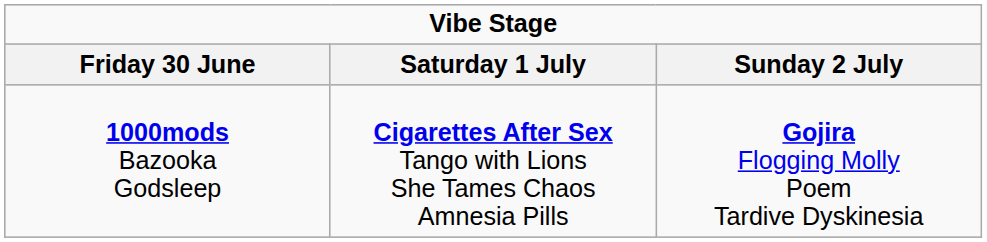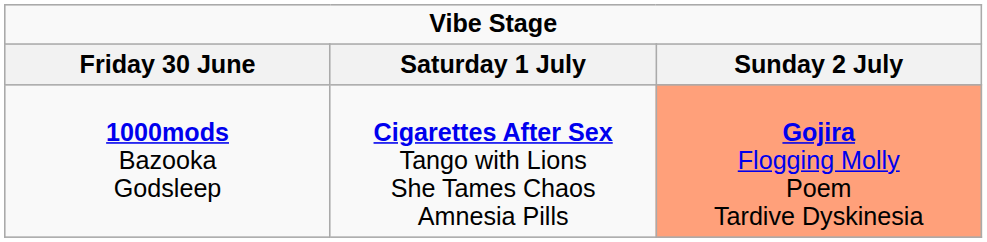(819, 174) no background -> (819, 174) lightsalmon background
